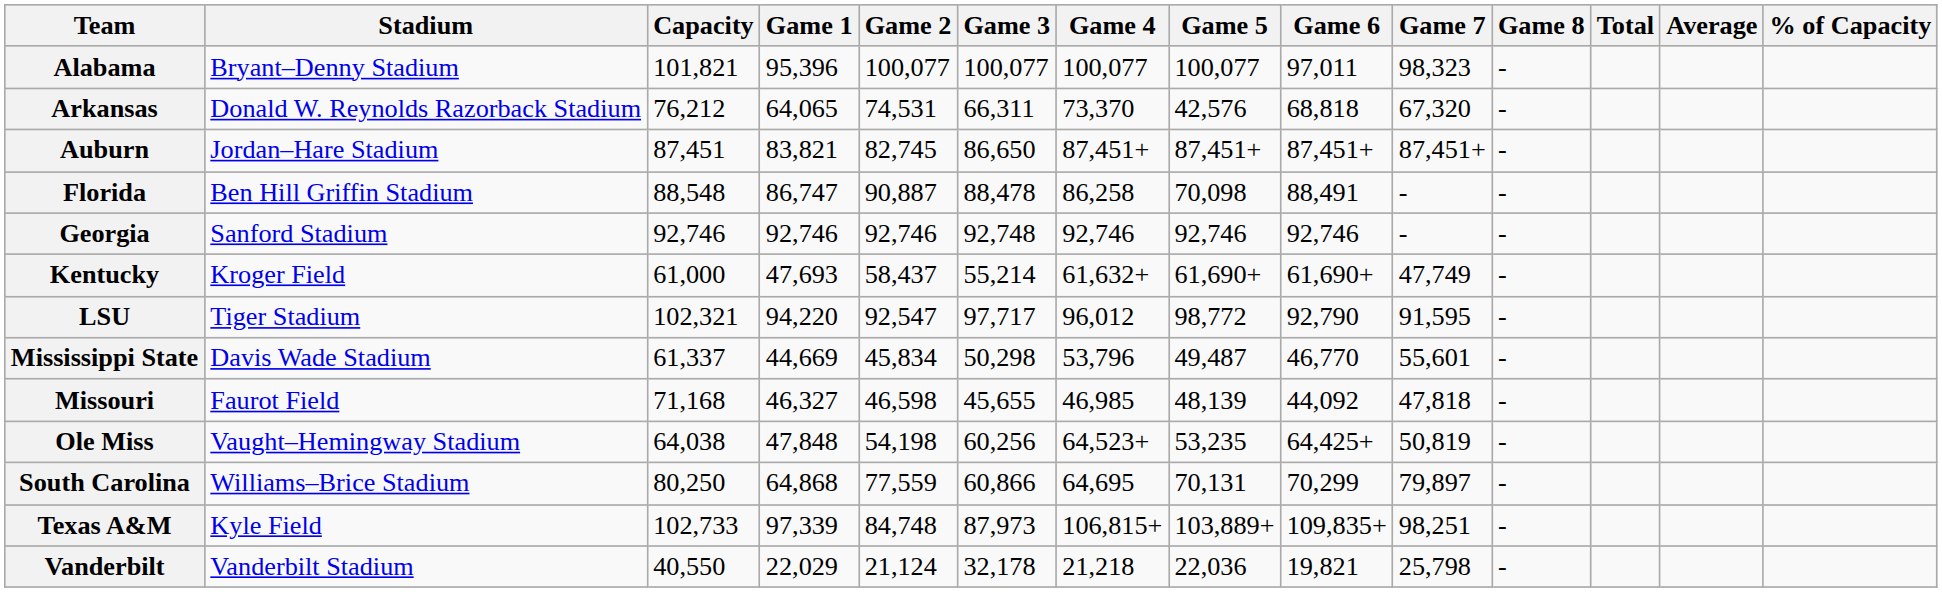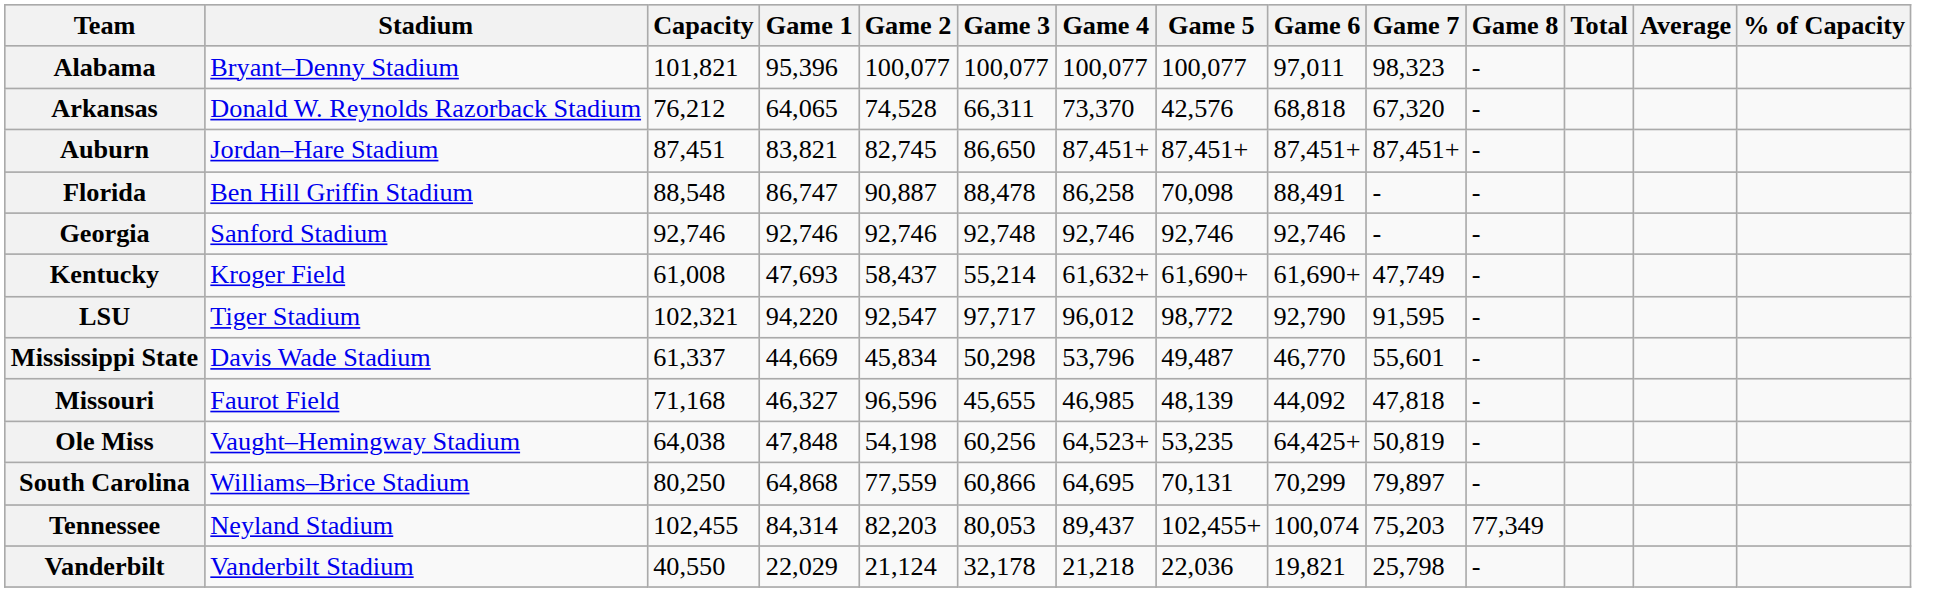(901, 108) 74,531 -> (901, 108) 74,528
(689, 274) 61,000 -> (689, 274) 61,008
(901, 399) 46,598 -> (901, 399) 96,596
+ row: (105, 524)
- row: (105, 524)
